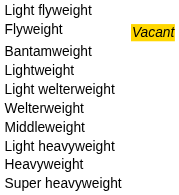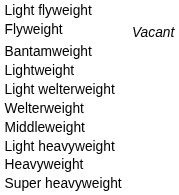(153, 32) gold background -> (153, 32) no background
